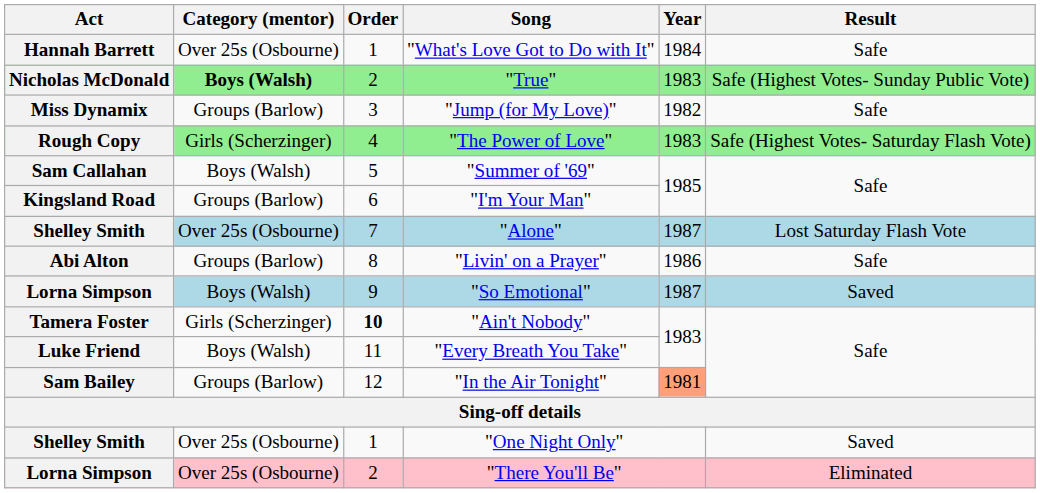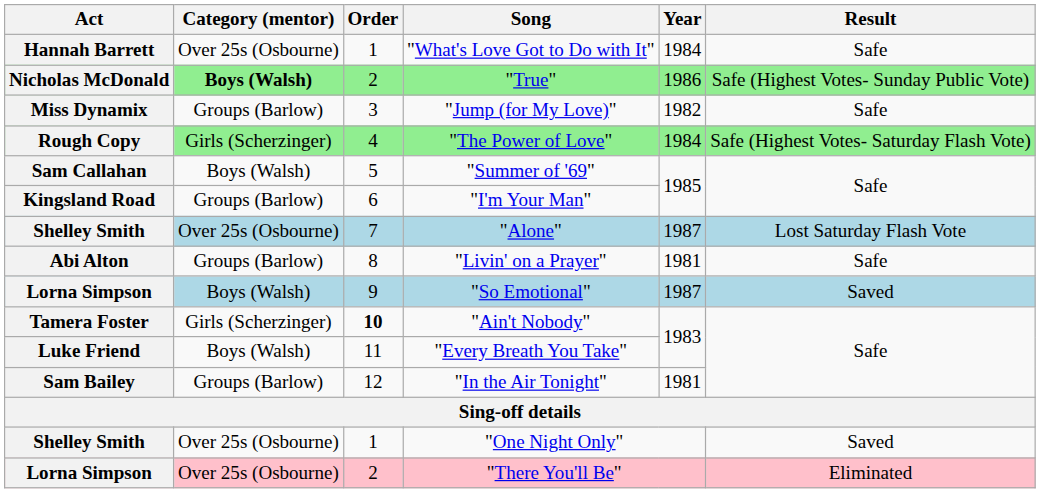(682, 79) 1983 -> (682, 79) 1986
(682, 140) 1983 -> (682, 140) 1984
(682, 261) 1986 -> (682, 261) 1981
(682, 381) lightsalmon background -> (682, 381) no background
